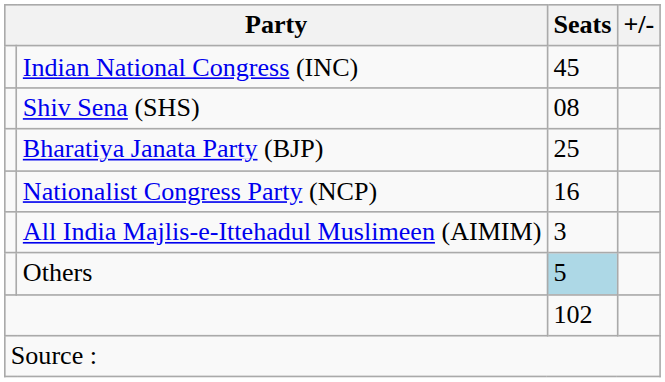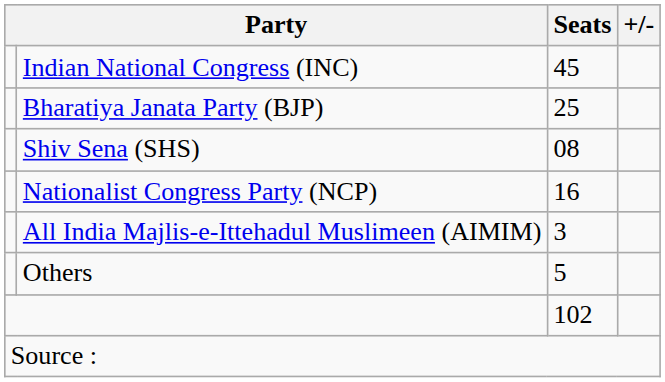rows swapped: (173, 149) <-> (111, 107)
(560, 273) lightblue background -> (560, 273) no background
